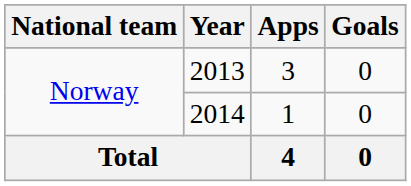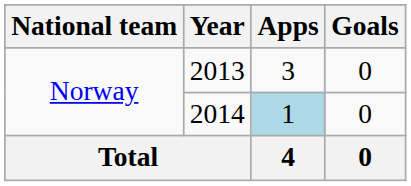(288, 113) no background -> (288, 113) lightblue background
